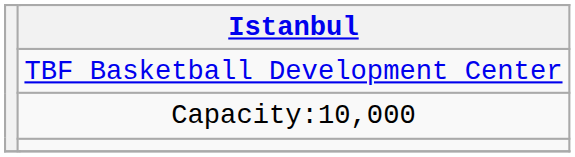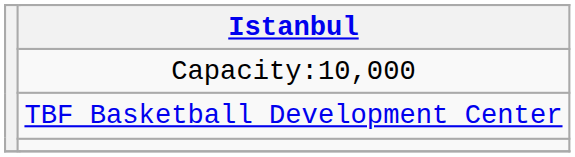(293, 71) TBF Basketball Development Center -> (293, 71) Capacity:10,000
(293, 116) Capacity:10,000 -> (293, 116) TBF Basketball Development Center
